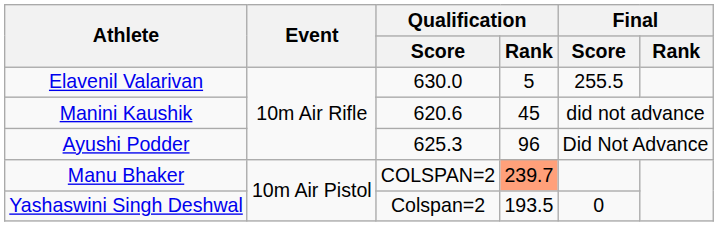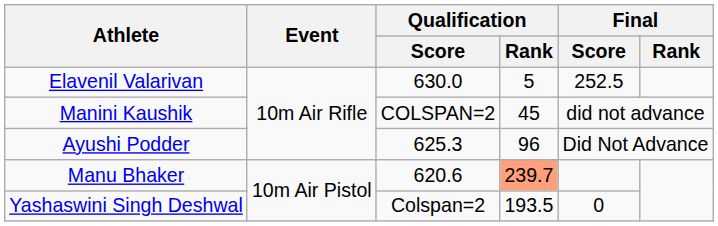(599, 82) 255.5 -> (599, 82) 252.5
(438, 113) 620.6 -> (438, 113) COLSPAN=2
(438, 175) COLSPAN=2 -> (438, 175) 620.6
